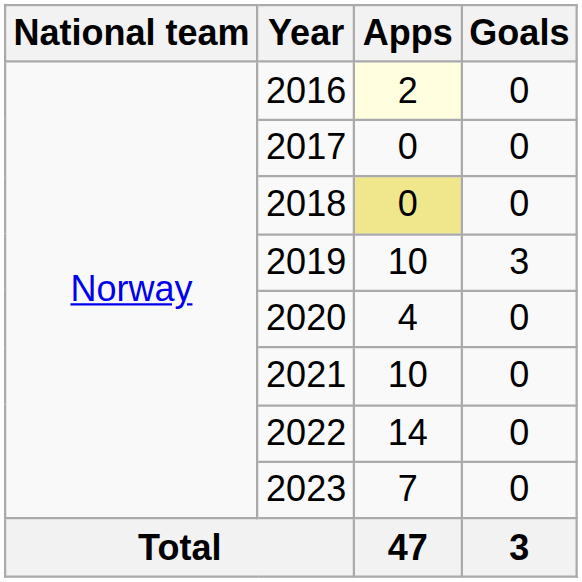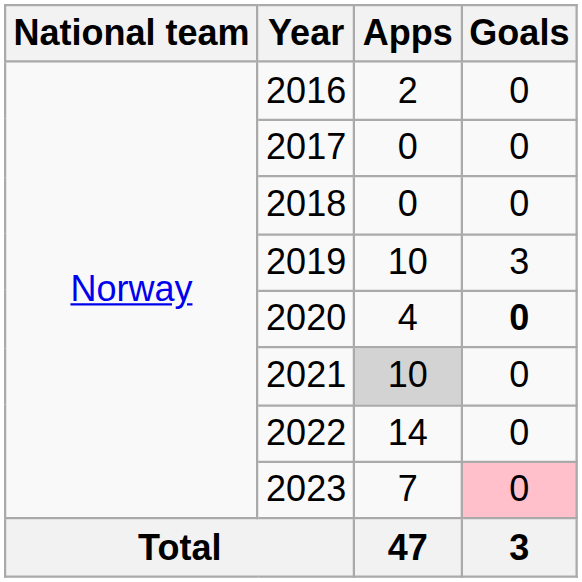(408, 90) lightyellow background -> (408, 90) no background
(408, 204) khaki background -> (408, 204) no background
(519, 318) normal -> (519, 318) bold
(408, 375) no background -> (408, 375) lightgrey background
(519, 489) no background -> (519, 489) pink background
